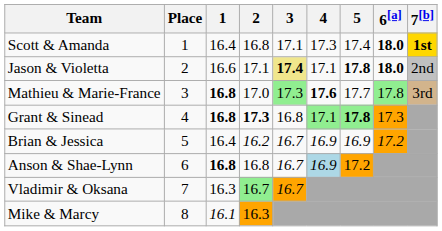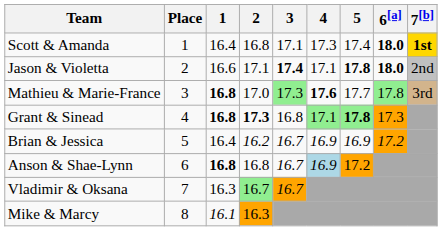(290, 68) khaki background -> (290, 68) no background
